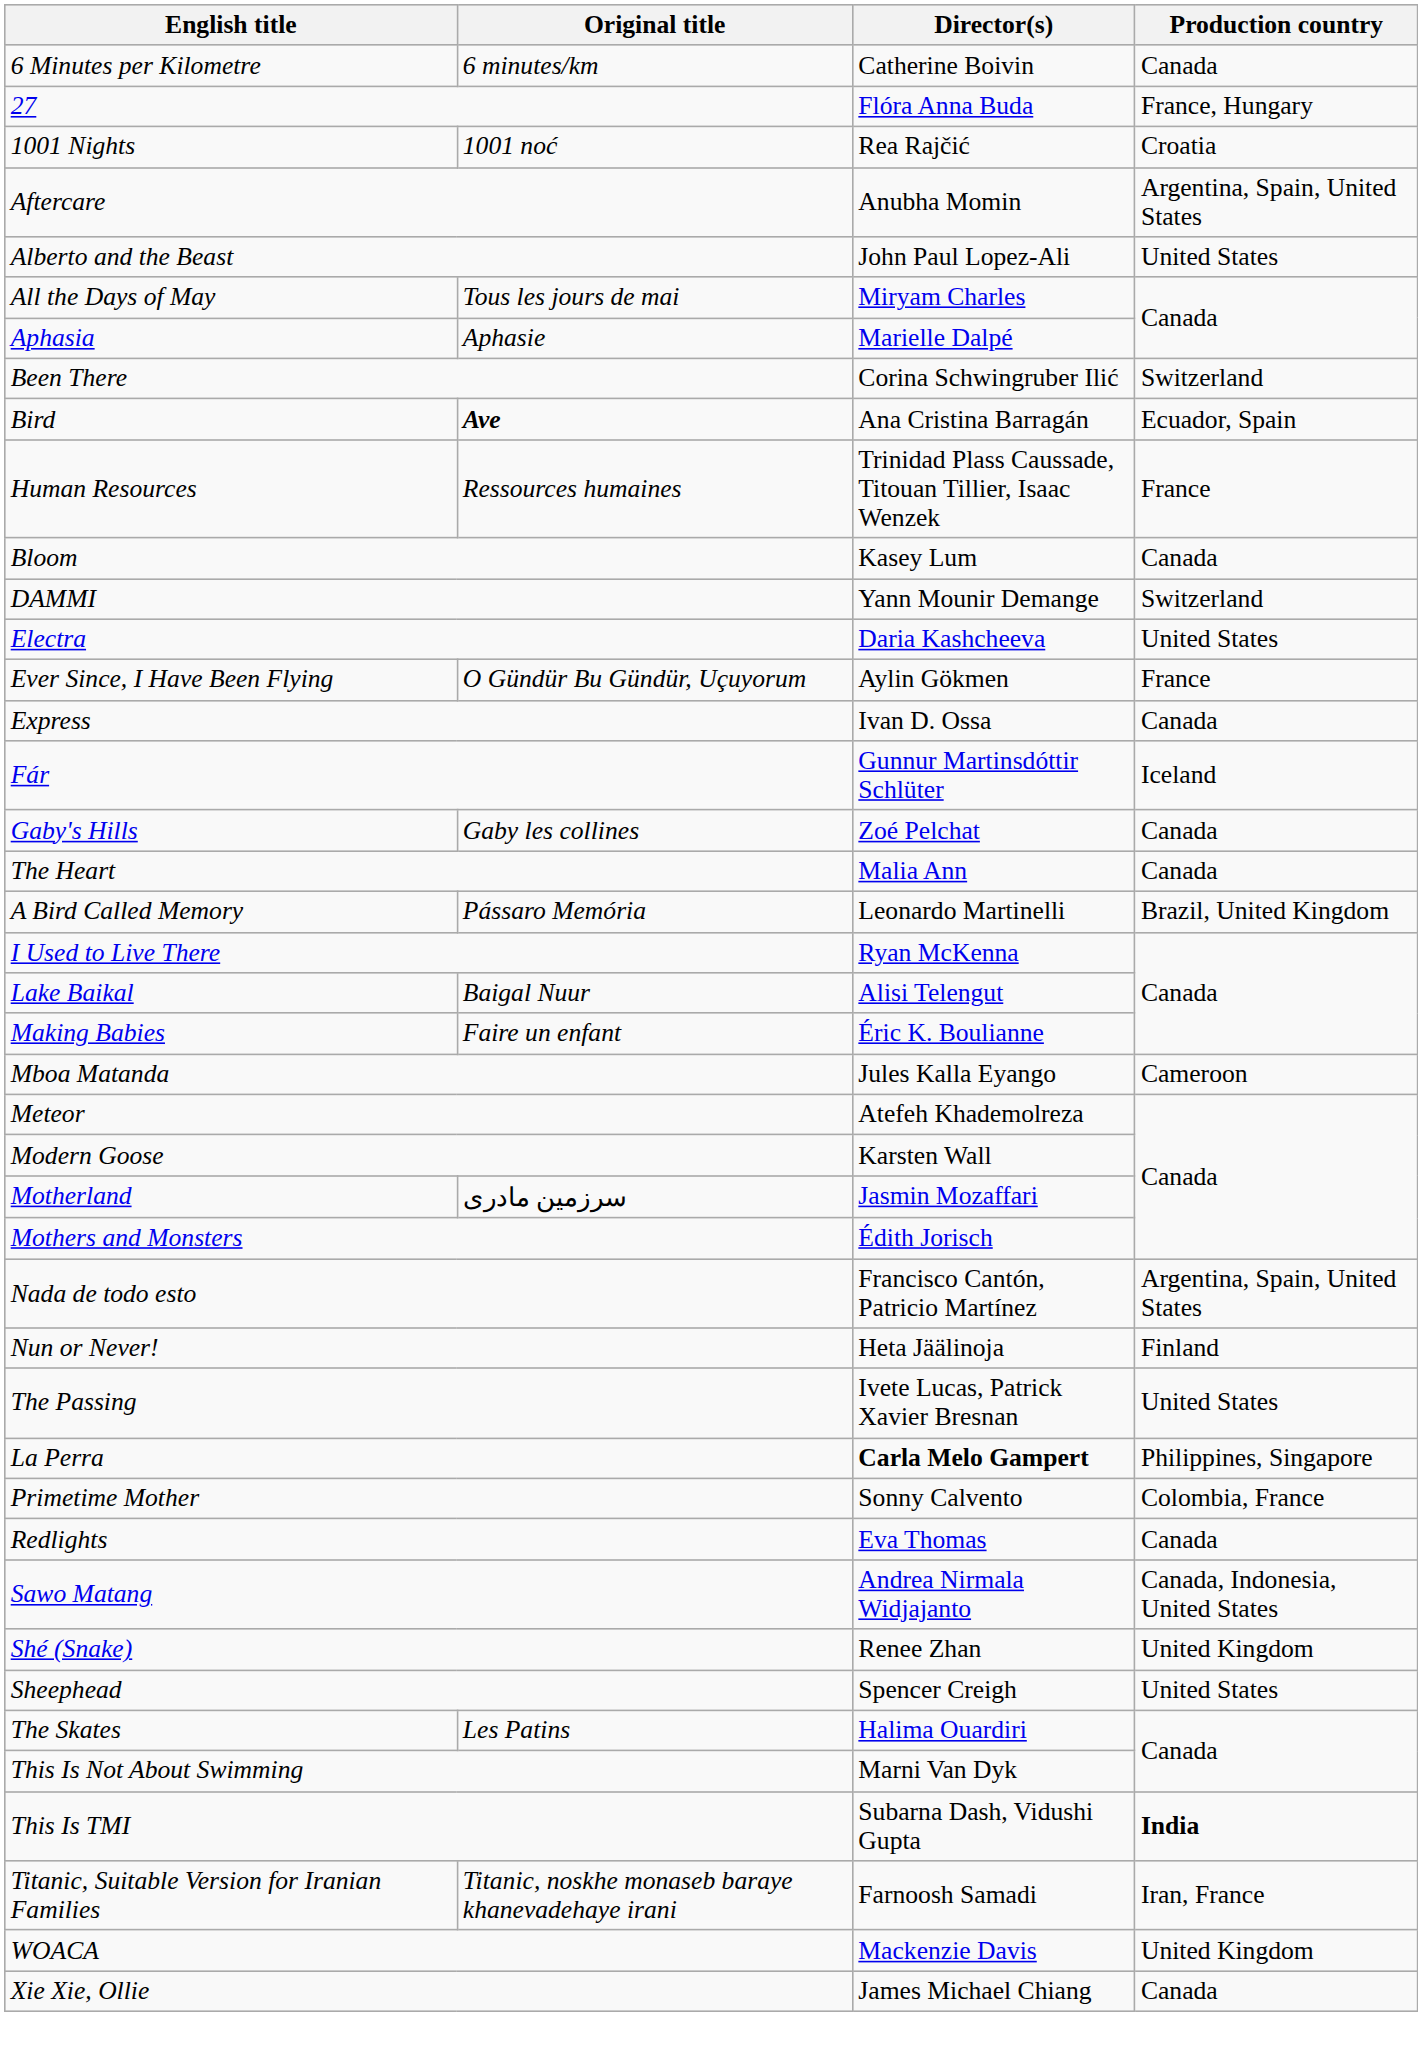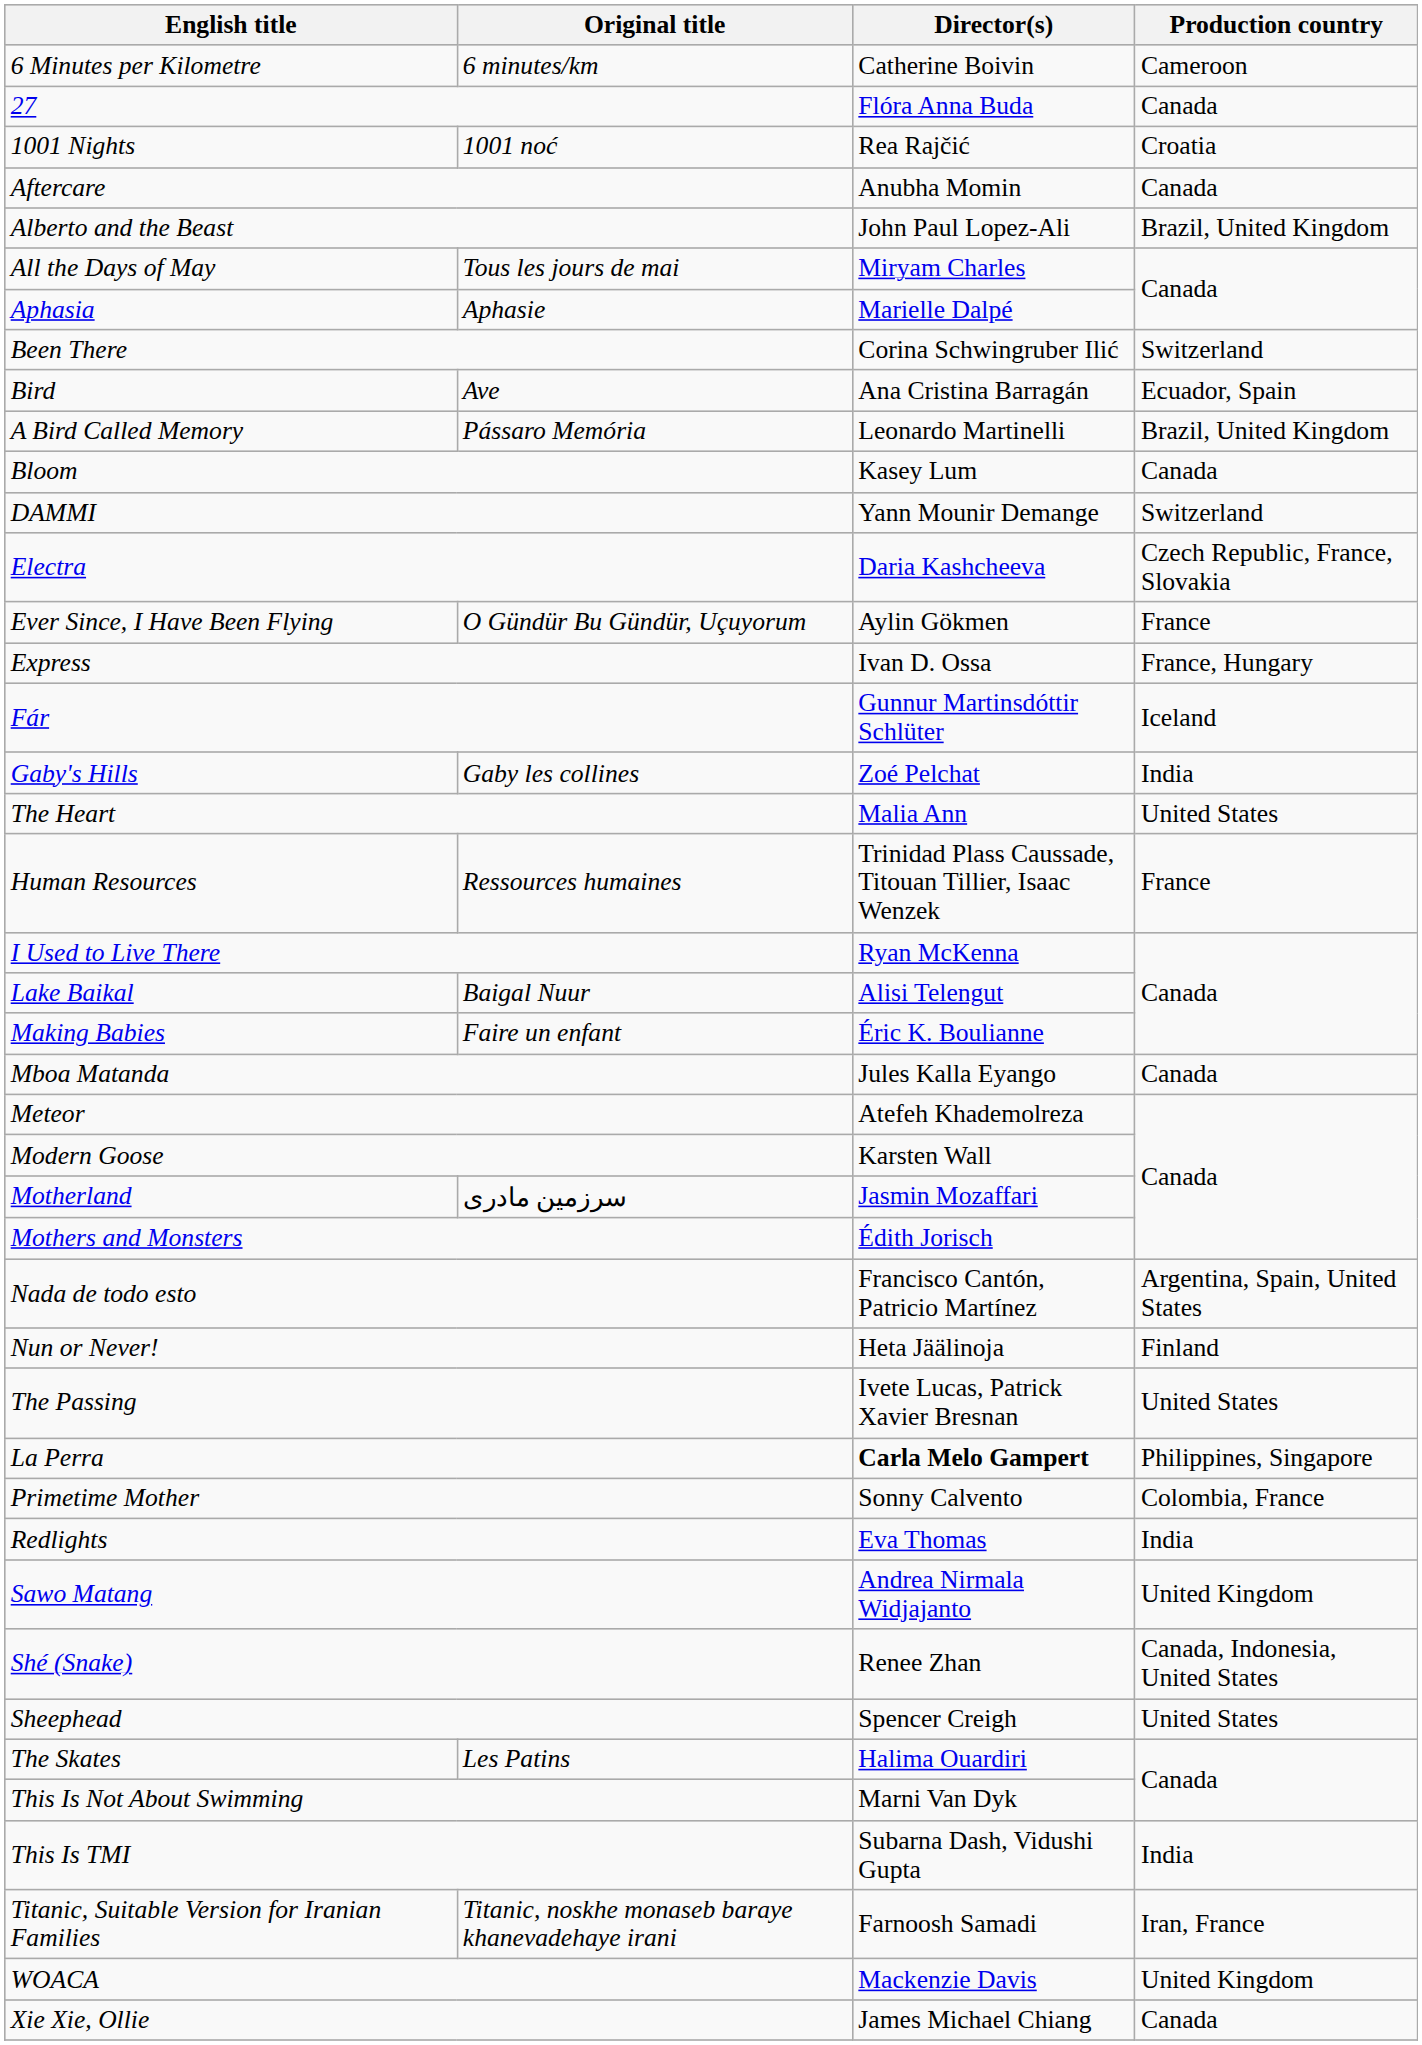(1179, 65) Canada -> (1194, 65) Cameroon
(1227, 106) France, Hungary -> (1179, 106) Canada
(1269, 201) Argentina, Spain, United States -> (1179, 187) Canada
(1210, 256) United States -> (1265, 227) Brazil, United Kingdom
(482, 418) bold -> (481, 390) normal
rows swapped: (127, 911) <-> (104, 488)
(1210, 639) United States -> (1267, 566) Czech Republic, France, Slovakia
(1179, 720) Canada -> (1227, 662) France, Hungary
(1179, 830) Canada -> (1167, 772) India
(1179, 870) Canada -> (1210, 813) United States
(1194, 1073) Cameroon -> (1179, 1073) Canada
(1179, 1538) Canada -> (1167, 1538) India
(1239, 1594) Canada, Indonesia, United States -> (1227, 1594) United Kingdom
(1227, 1648) United Kingdom -> (1239, 1663) Canada, Indonesia, United States
(1170, 1825) bold -> (1167, 1854) normal
